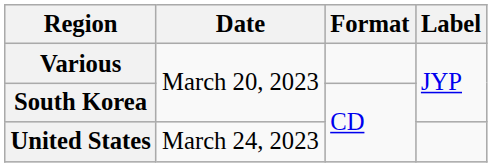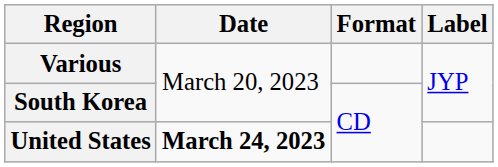(240, 141) normal -> (244, 141) bold
